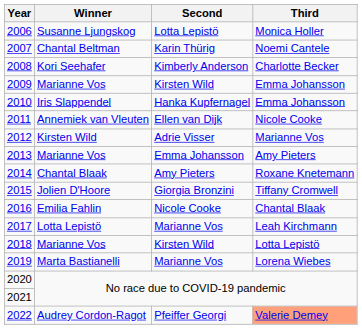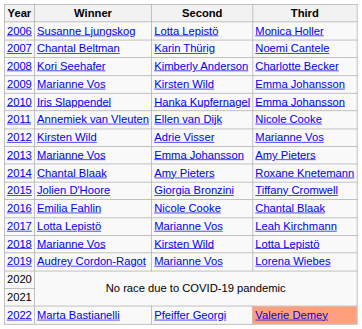(78, 262) Marta Bastianelli -> (91, 262) Audrey Cordon-Ragot
(91, 315) Audrey Cordon-Ragot -> (78, 315) Marta Bastianelli
